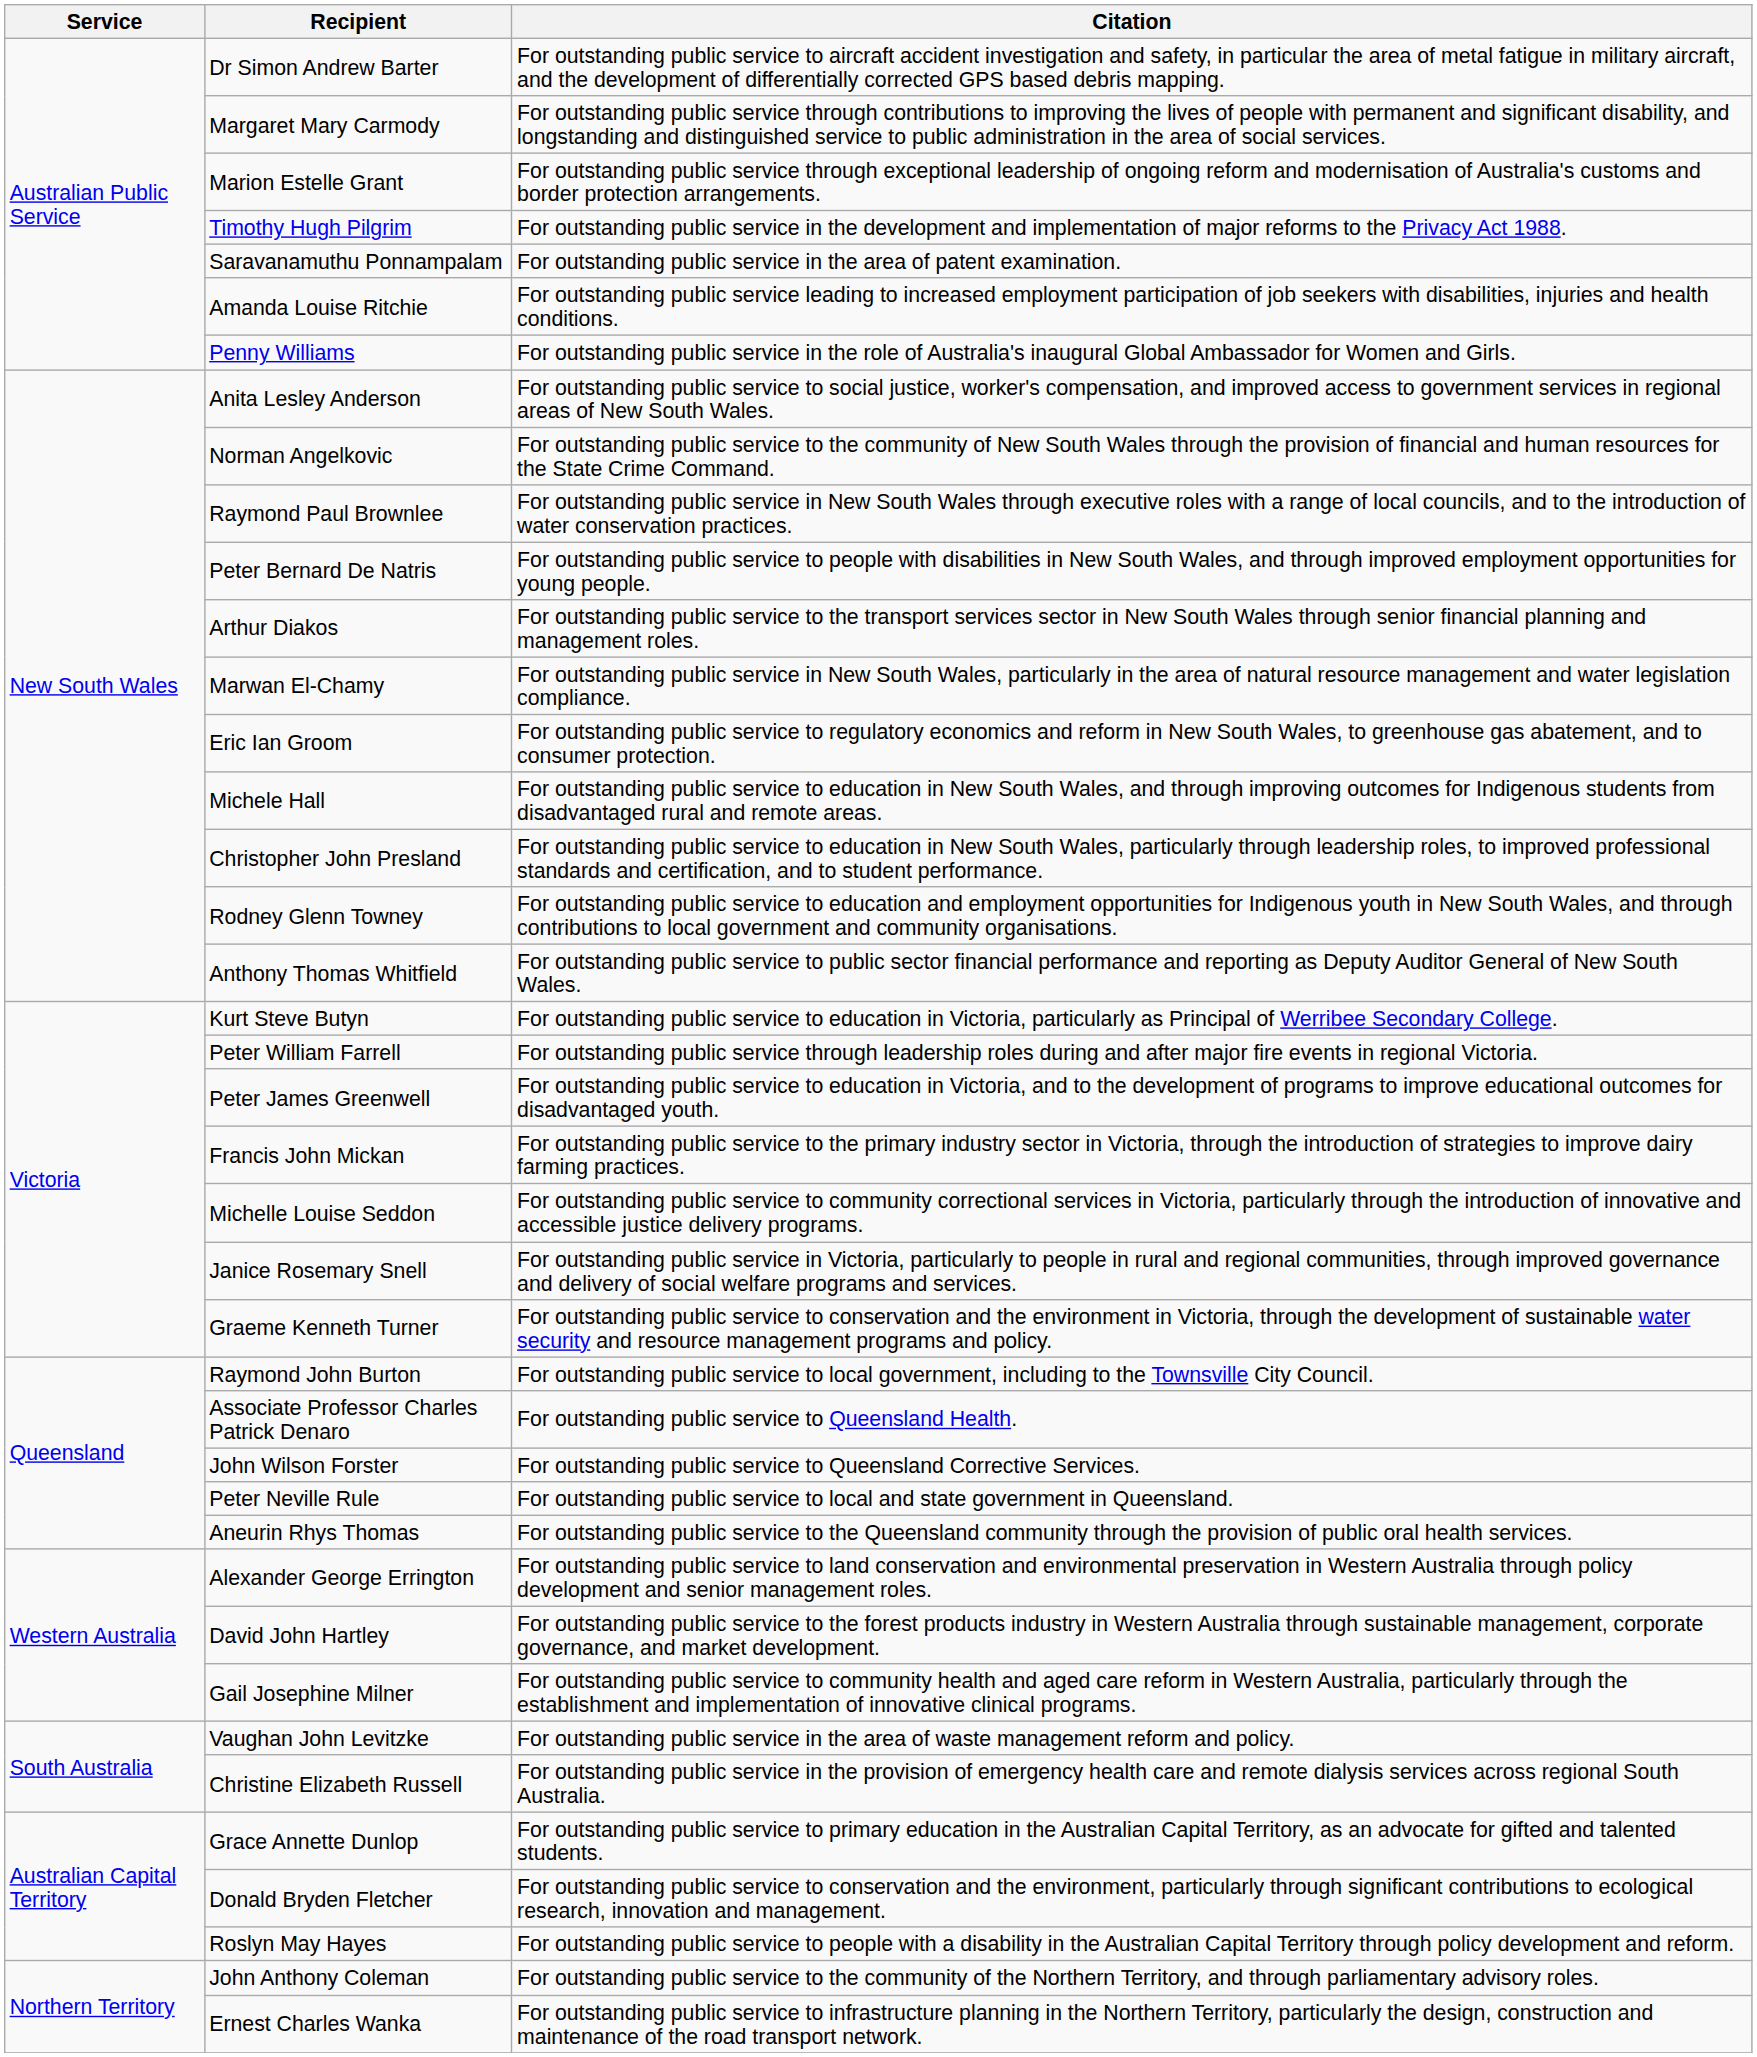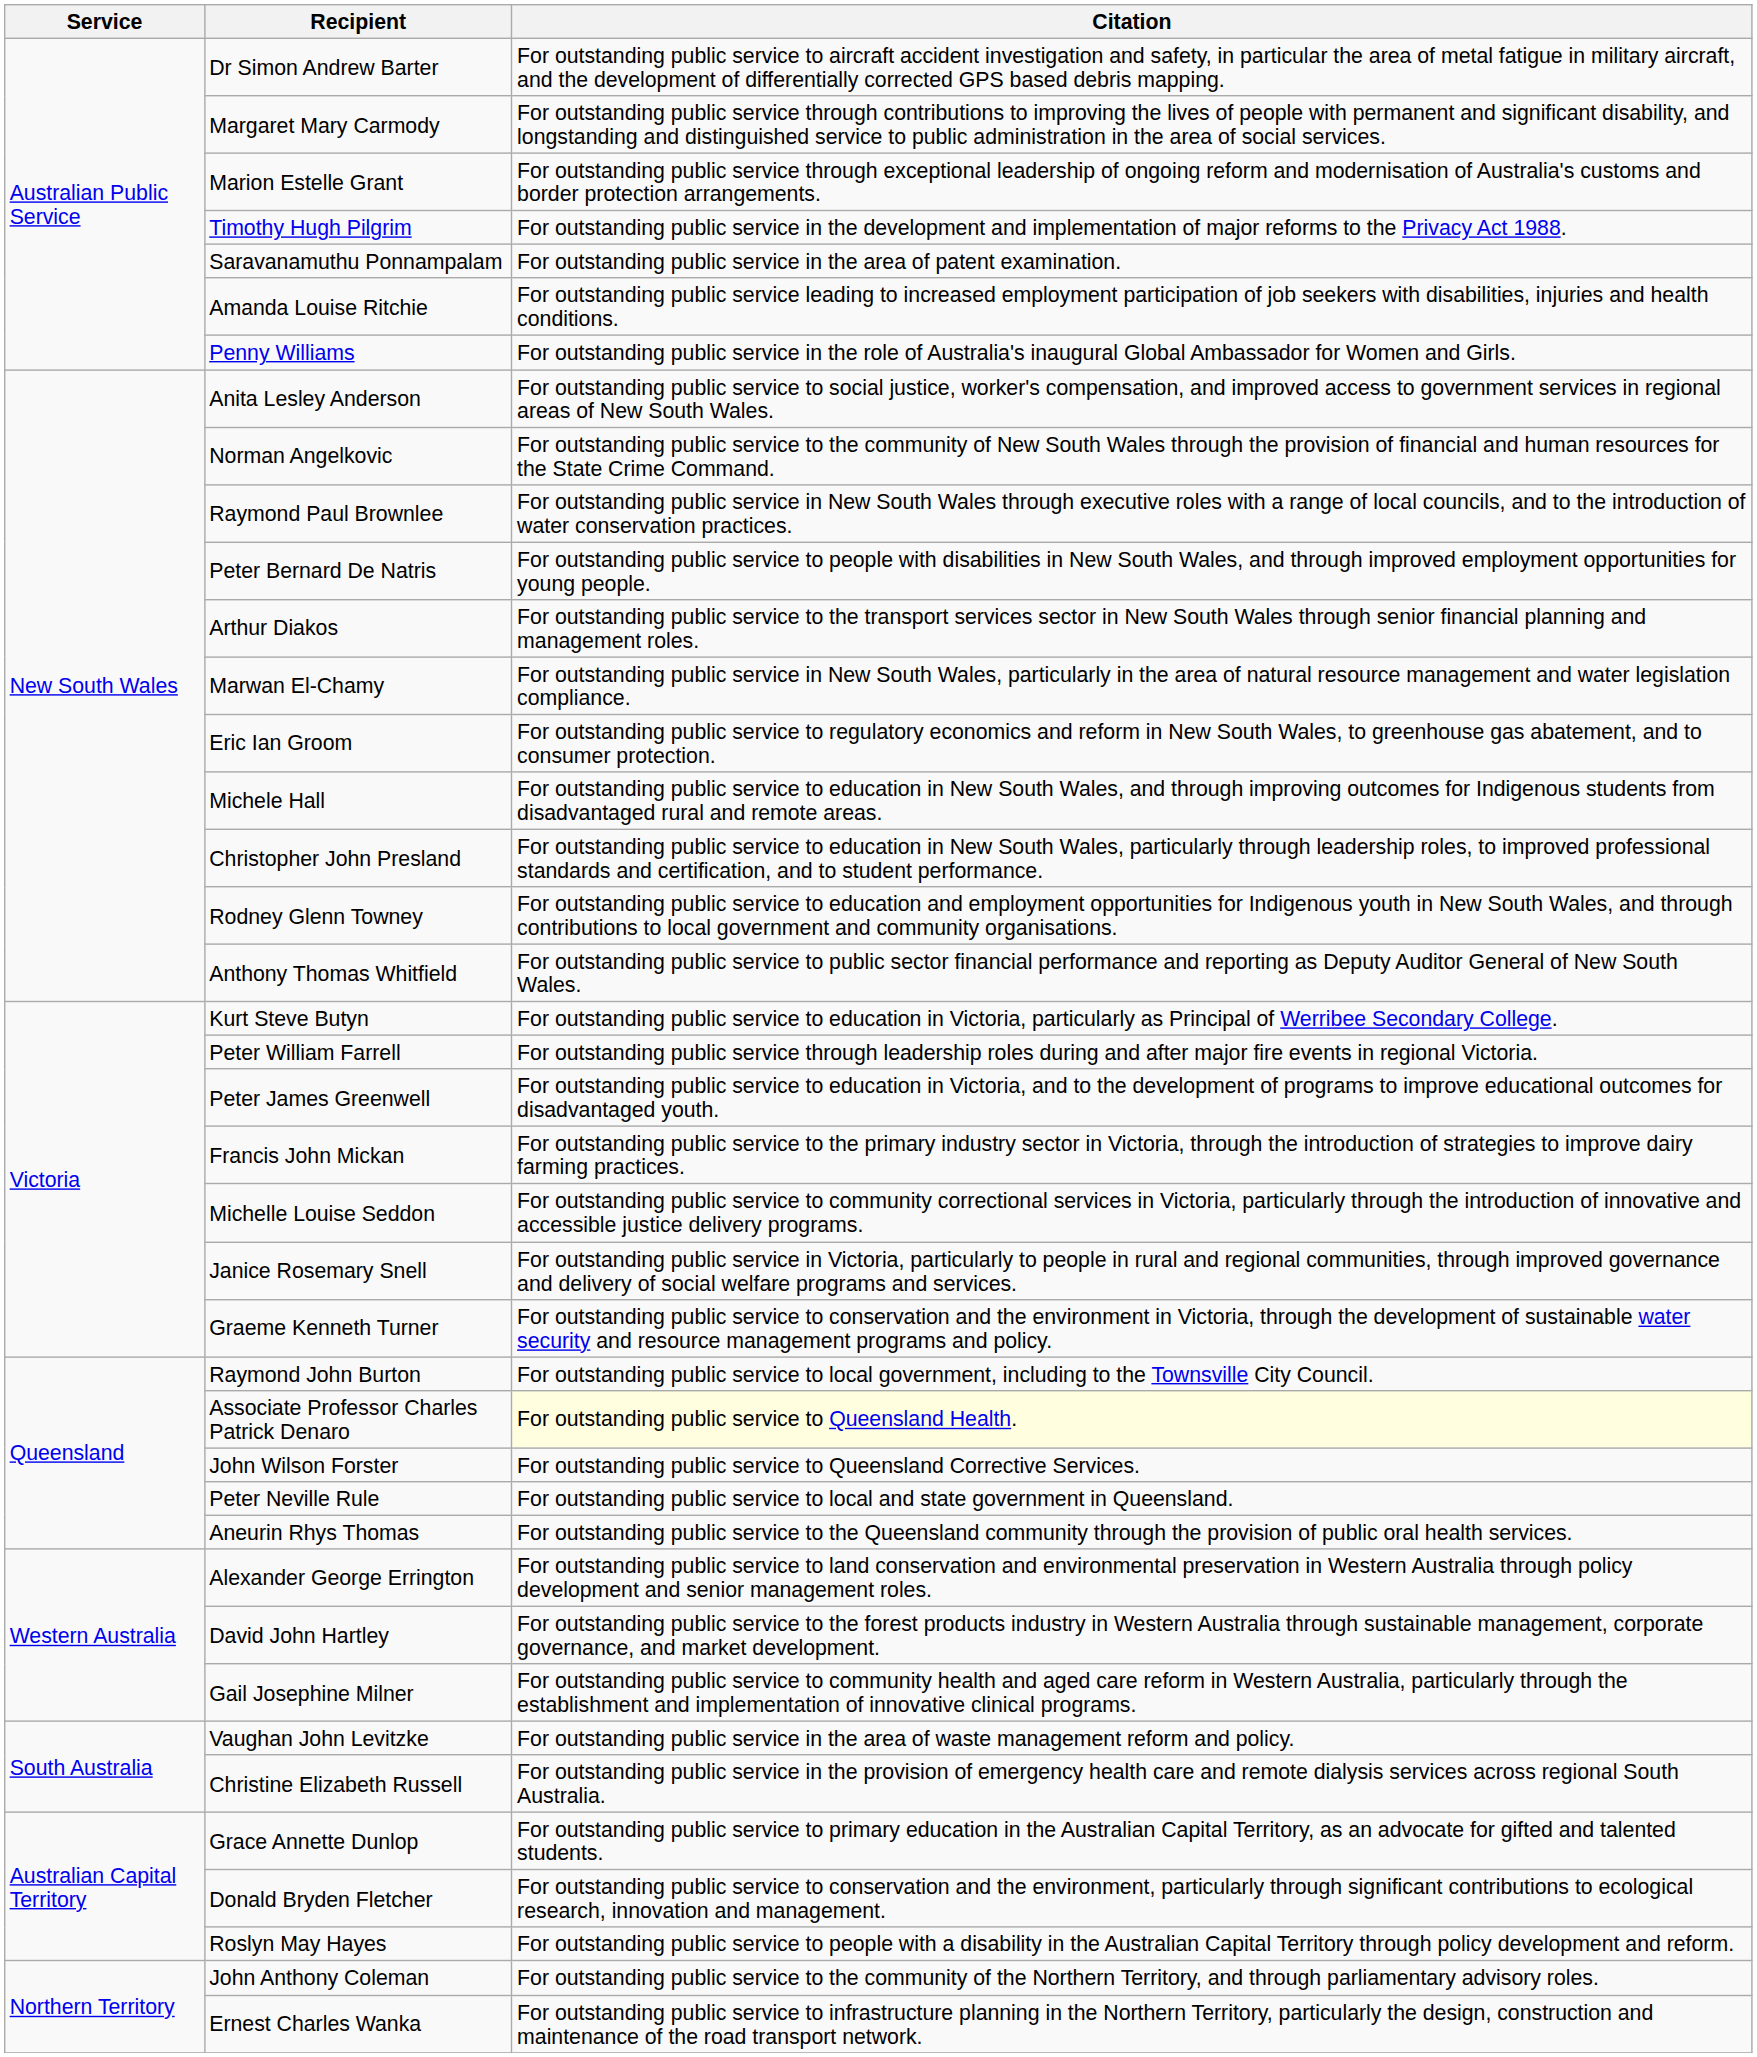(767, 1419) no background -> (767, 1419) lightyellow background
